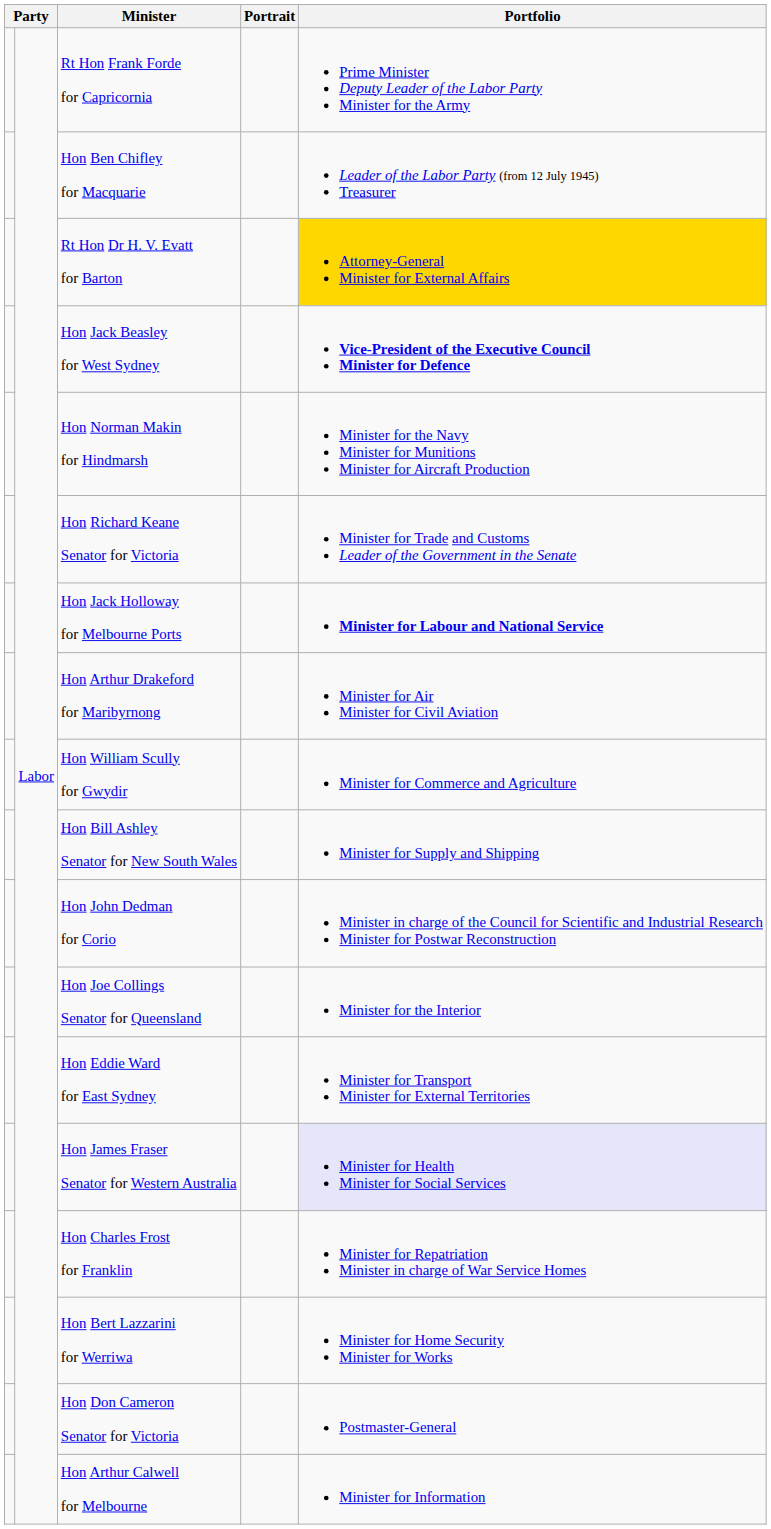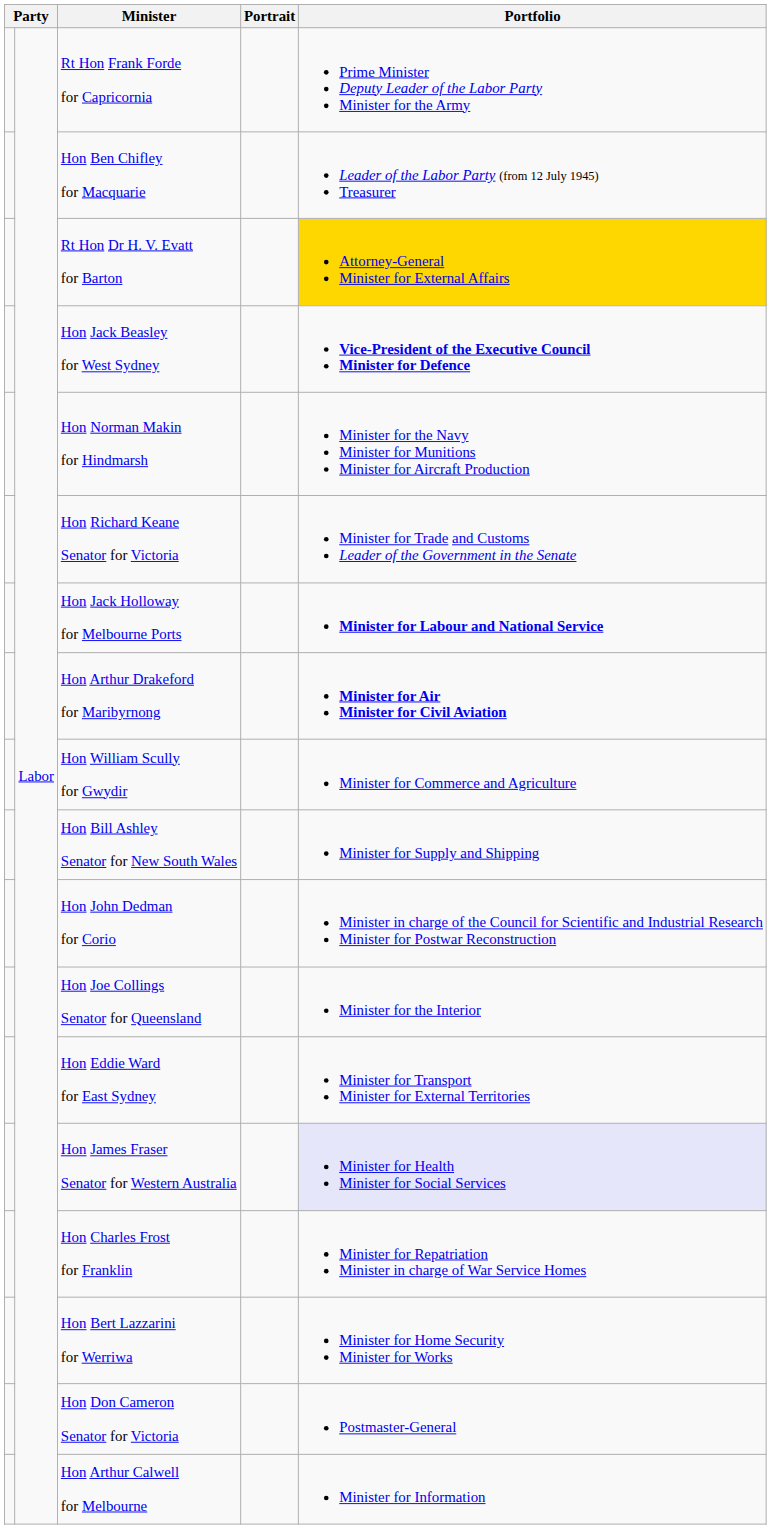(532, 704) normal -> (532, 704) bold
